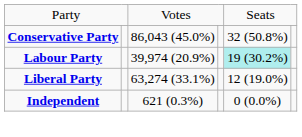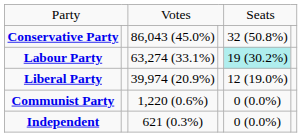(173, 57) 39,974 (20.9%) -> (173, 57) 63,274 (33.1%)
(173, 79) 63,274 (33.1%) -> (173, 79) 39,974 (20.9%)
+ row: (63, 100)
